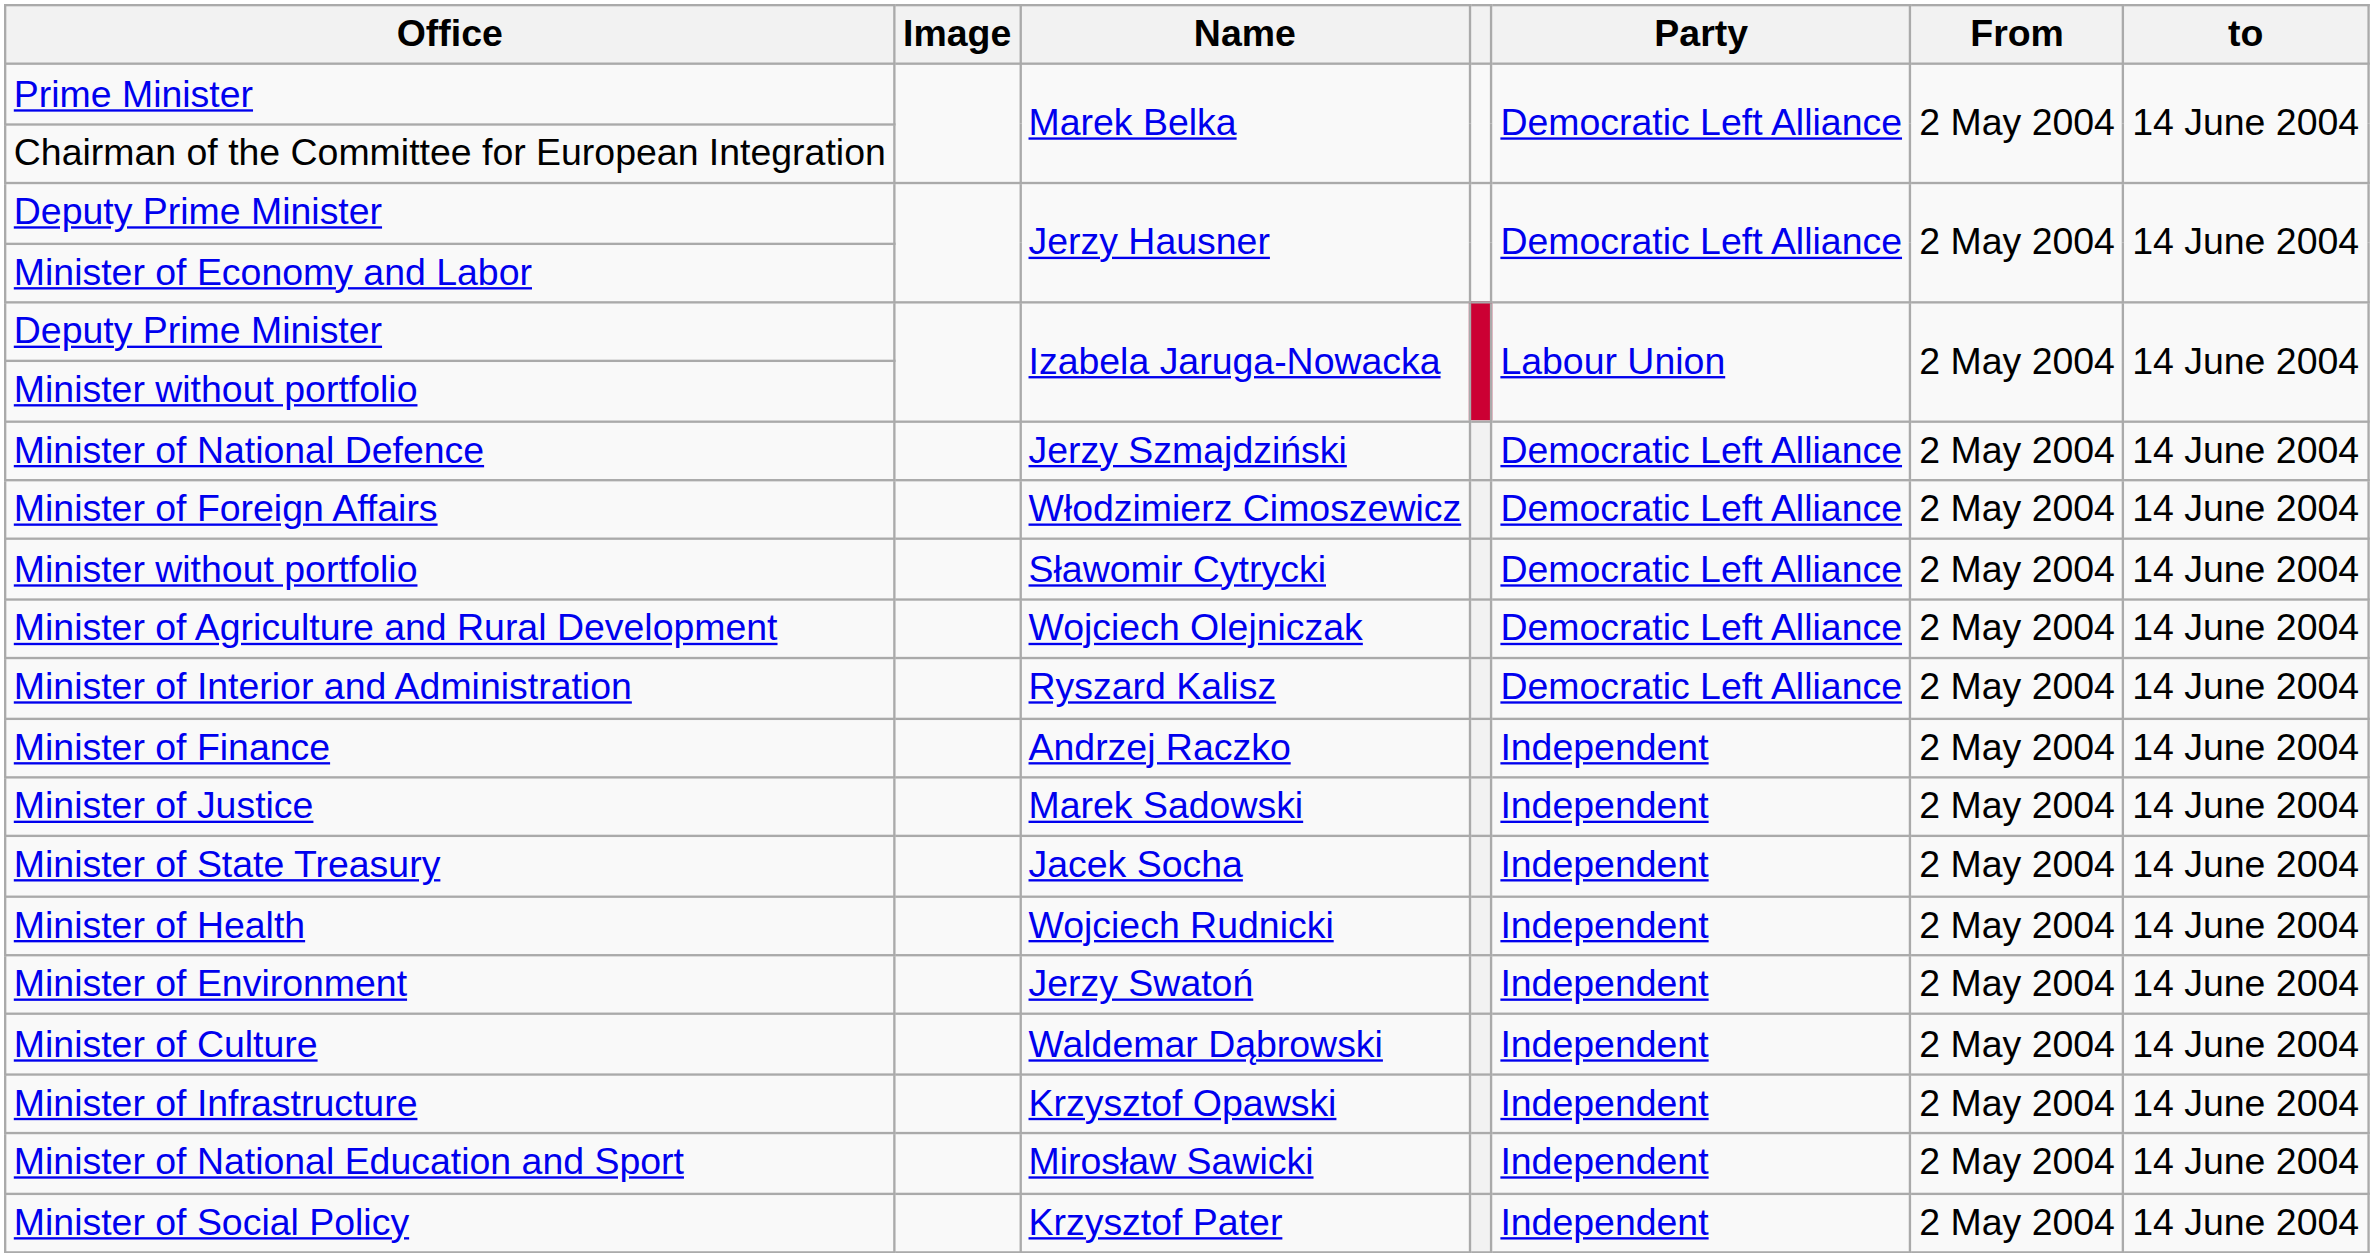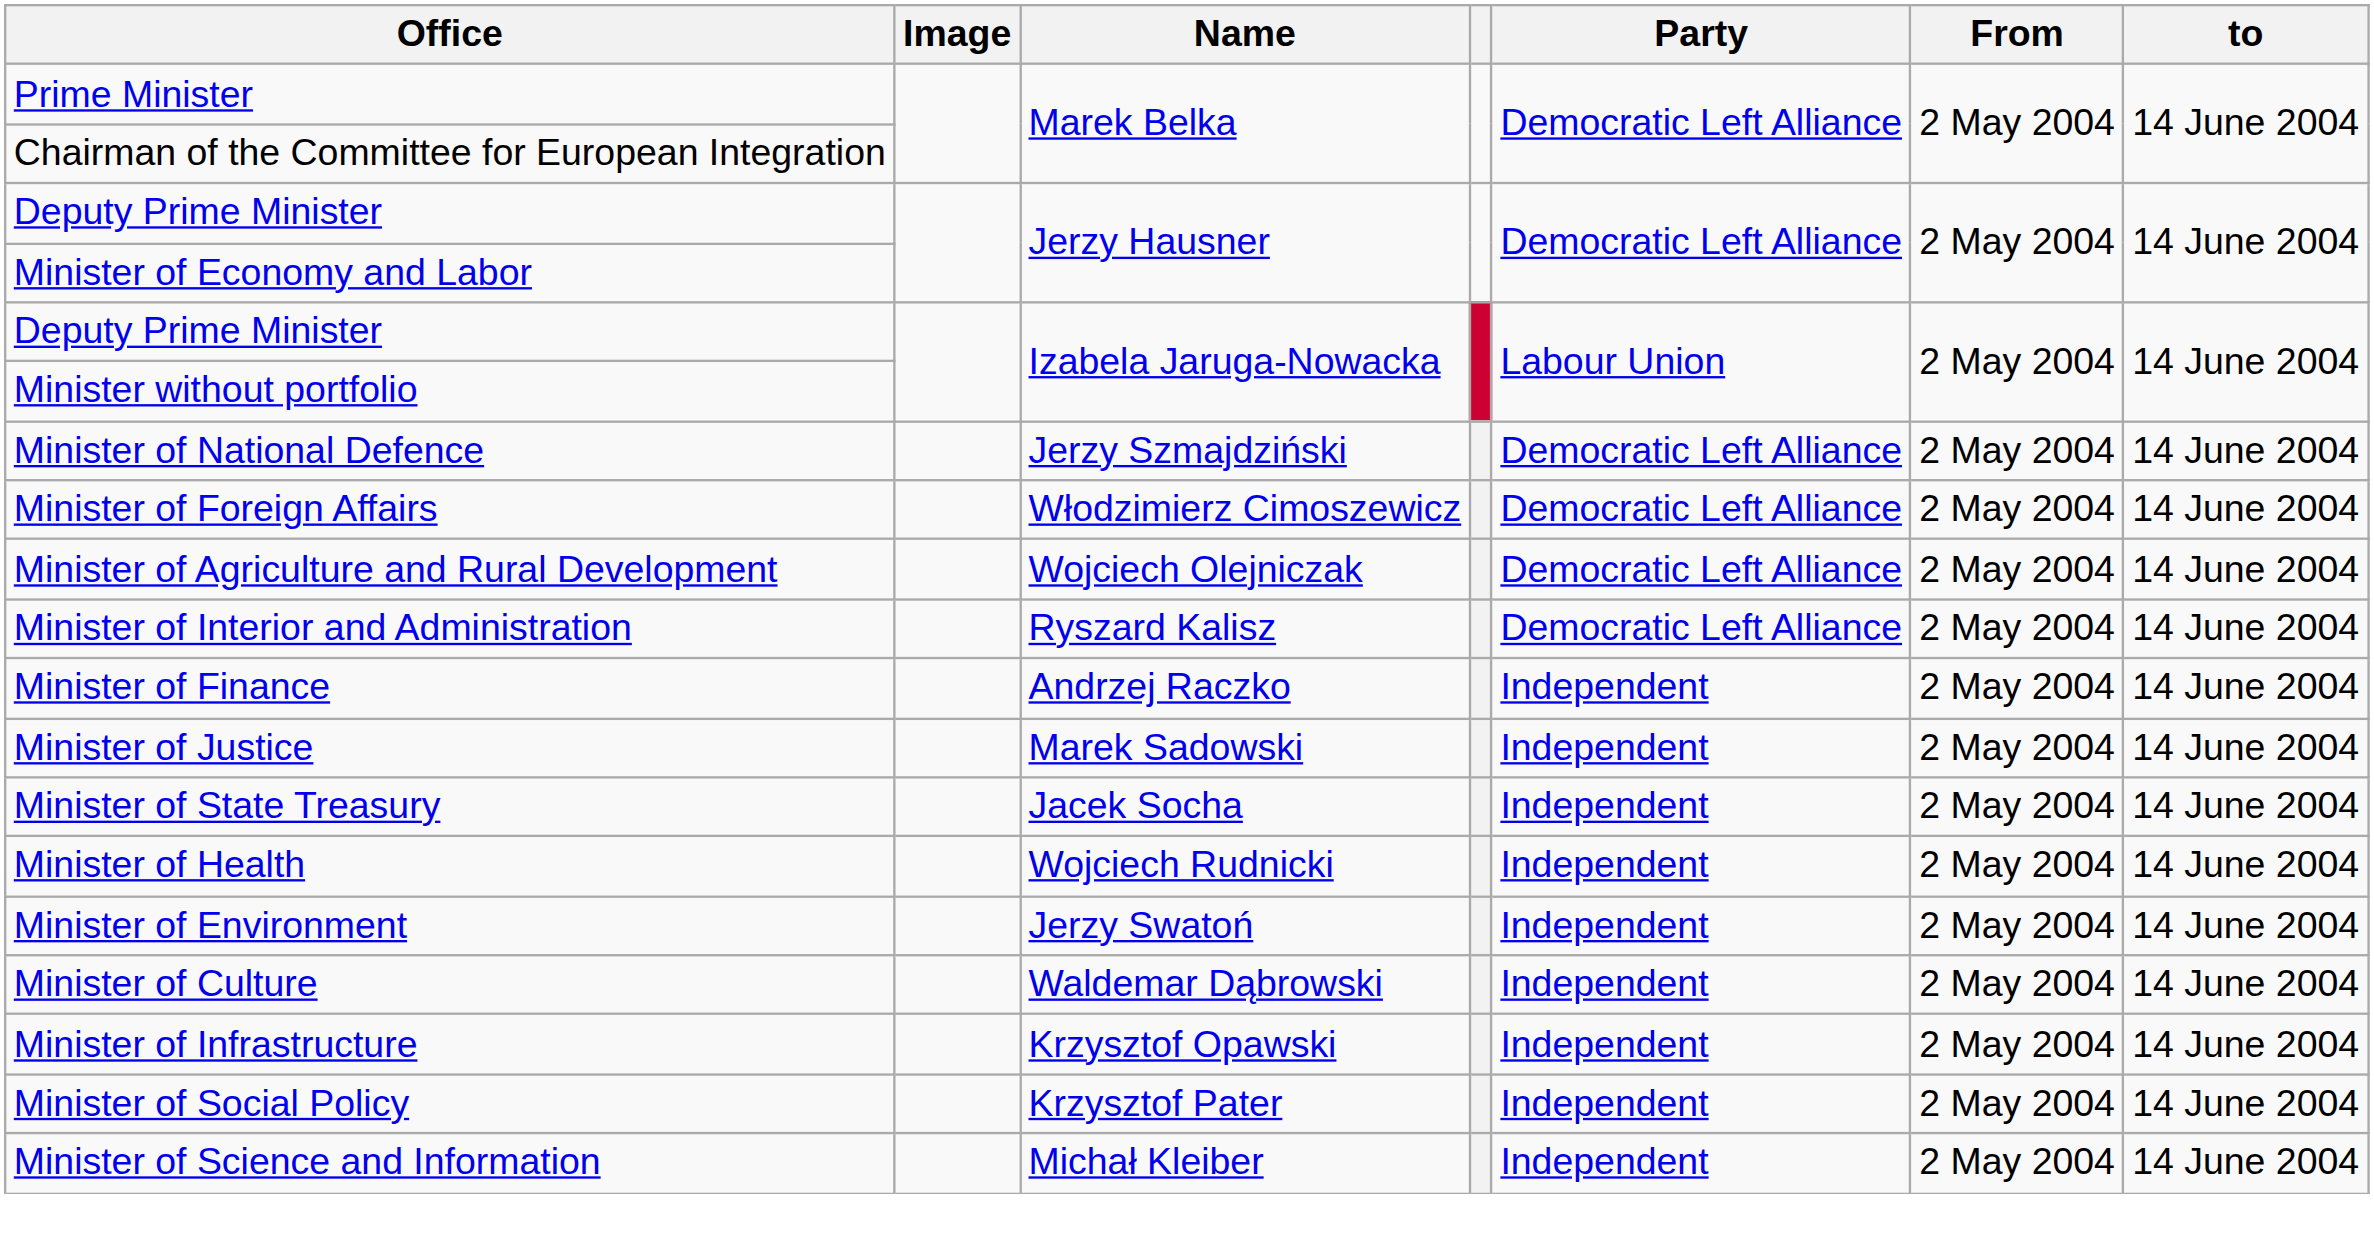- row: (216, 568)
- row: (349, 1162)
+ row: (307, 1162)
